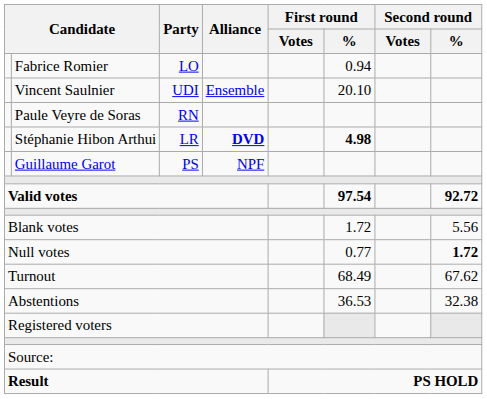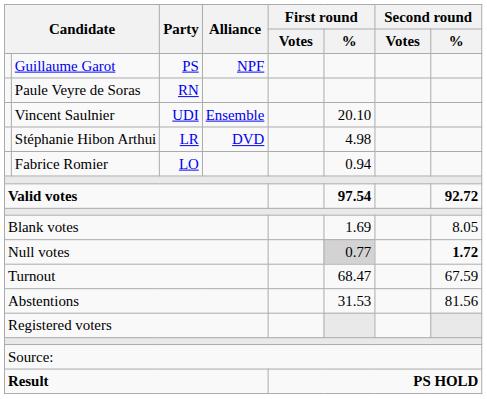rows swapped: (65, 164) <-> (61, 66)
rows swapped: (78, 115) <-> (65, 90)
(248, 139) bold -> (248, 139) normal
(358, 139) bold -> (358, 139) normal
(358, 227) 1.72 -> (358, 227) 1.69
(465, 227) 5.56 -> (465, 227) 8.05
(358, 251) no background -> (358, 251) lightgrey background
(355, 276) 68.49 -> (355, 276) 68.47
(461, 276) 67.62 -> (461, 276) 67.59
(355, 300) 36.53 -> (355, 300) 31.53
(461, 300) 32.38 -> (461, 300) 81.56
